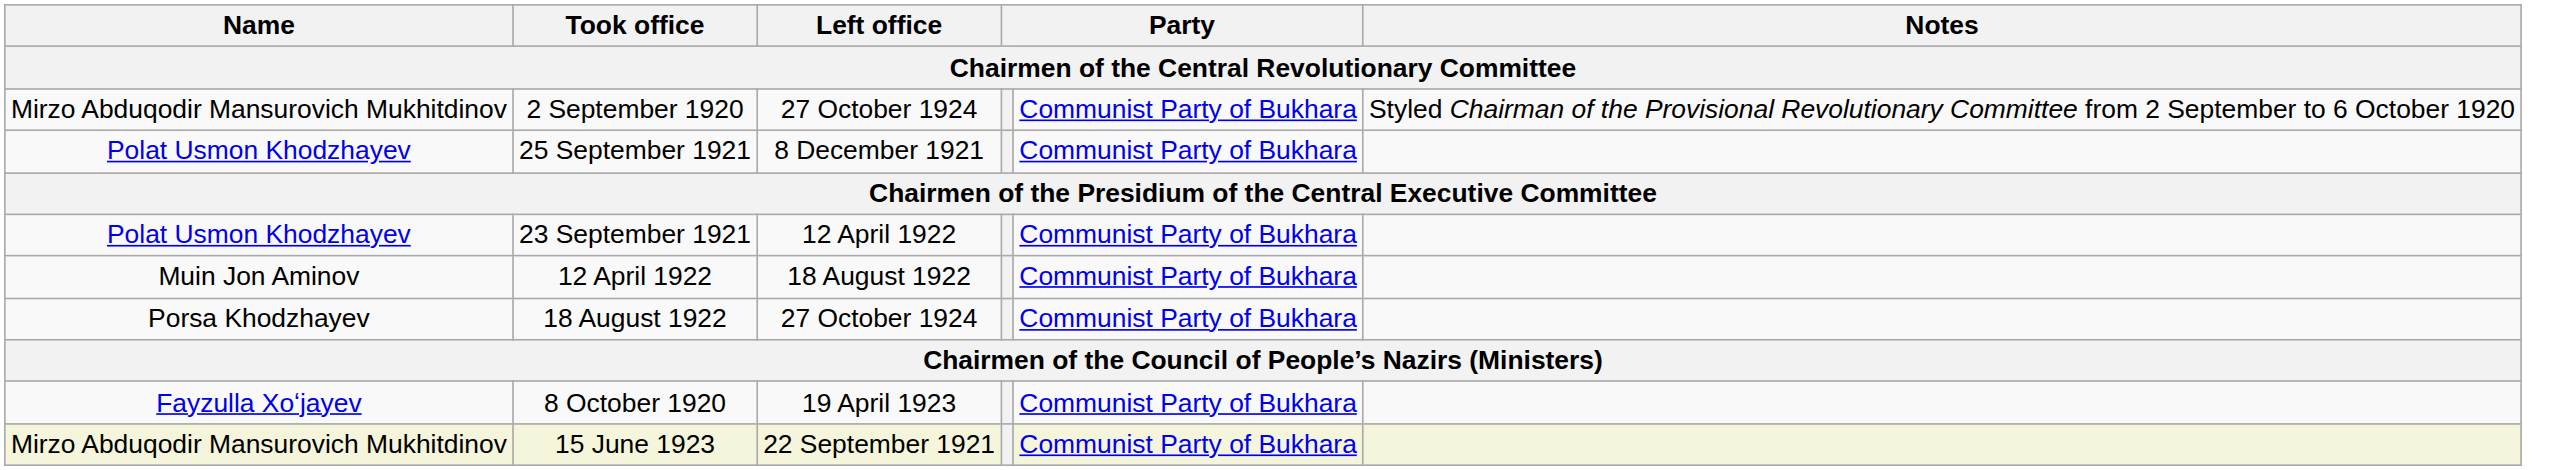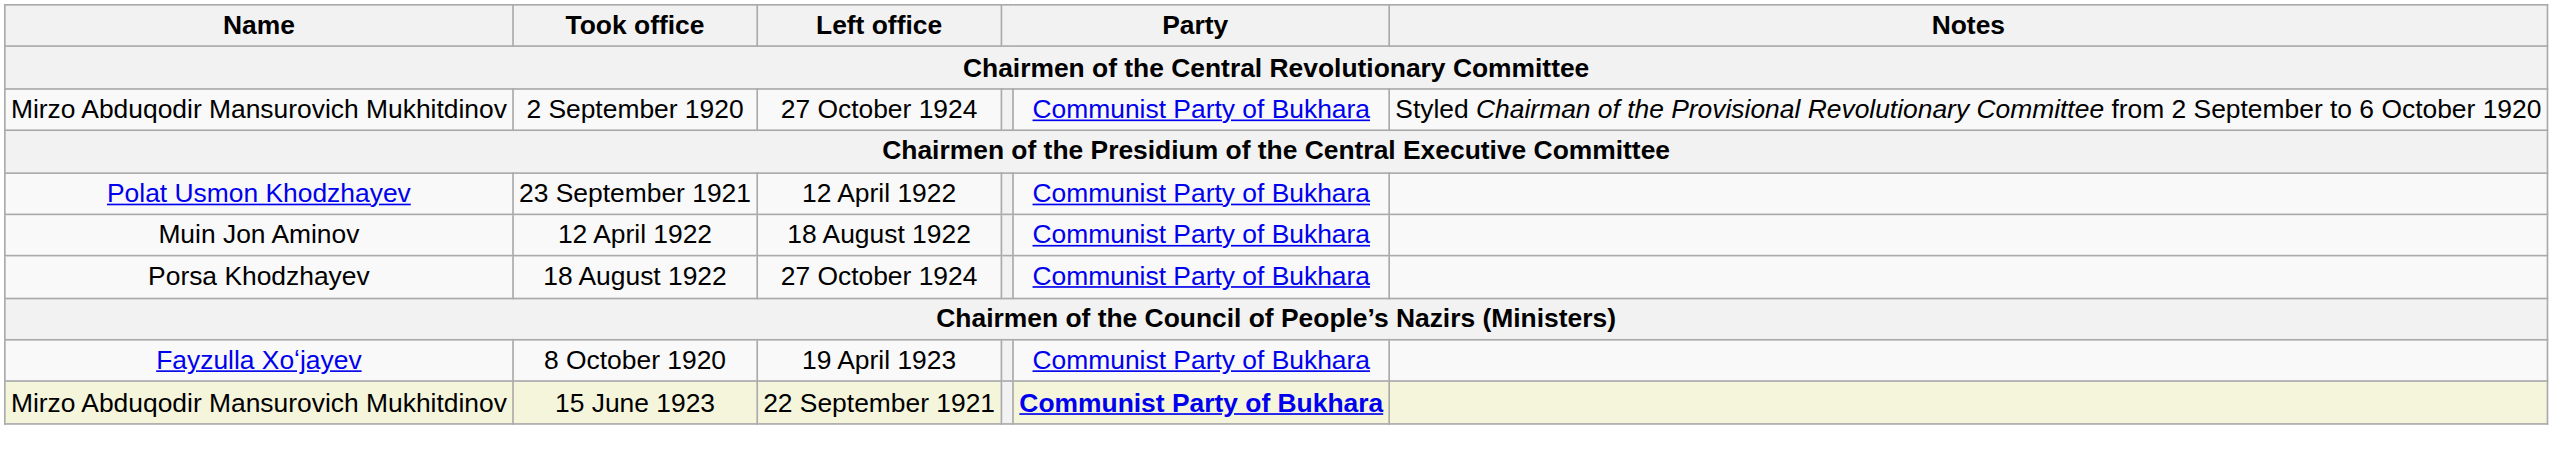- row: (635, 151)
(1188, 444) normal -> (1201, 402) bold
